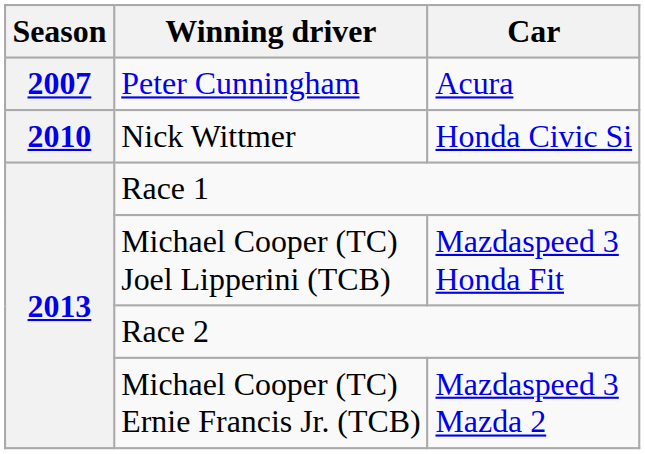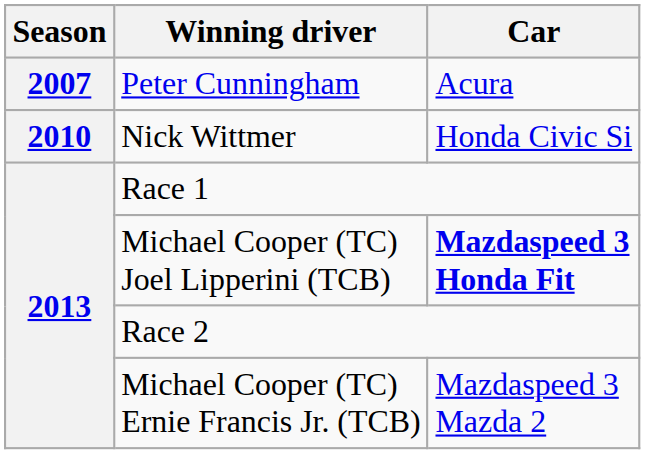(527, 260) normal -> (532, 260) bold
